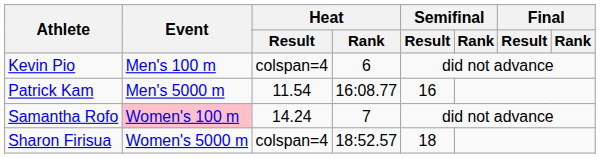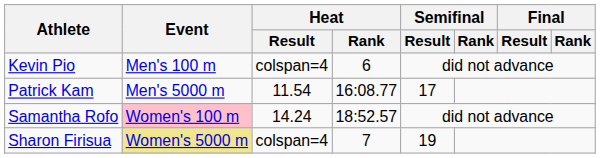(427, 91) 16 -> (427, 91) 17
(366, 116) 7 -> (366, 116) 18:52.57
(187, 141) no background -> (187, 141) khaki background
(366, 141) 18:52.57 -> (366, 141) 7
(427, 141) 18 -> (427, 141) 19
